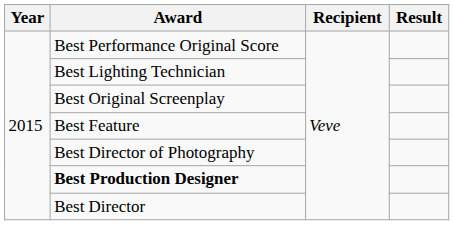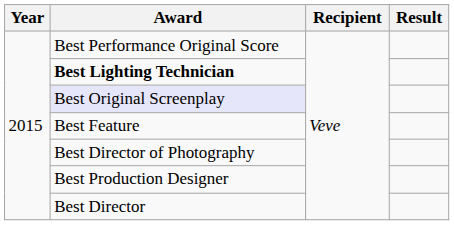(140, 71) normal -> (144, 71) bold
(139, 98) no background -> (139, 98) lavender background
(146, 179) bold -> (141, 179) normal
